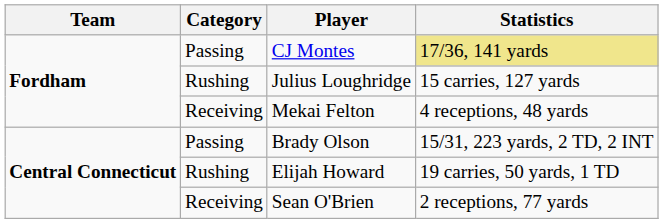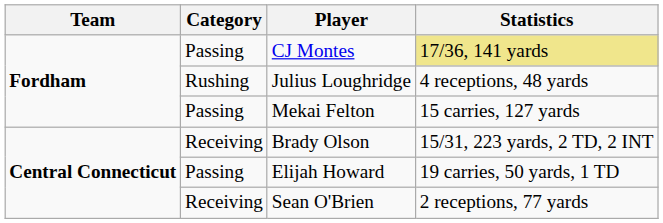(500, 80) 15 carries, 127 yards -> (504, 80) 4 receptions, 48 yards
(224, 111) Receiving -> (214, 111) Passing
(504, 111) 4 receptions, 48 yards -> (500, 111) 15 carries, 127 yards
(214, 141) Passing -> (224, 141) Receiving
(217, 172) Rushing -> (214, 172) Passing
